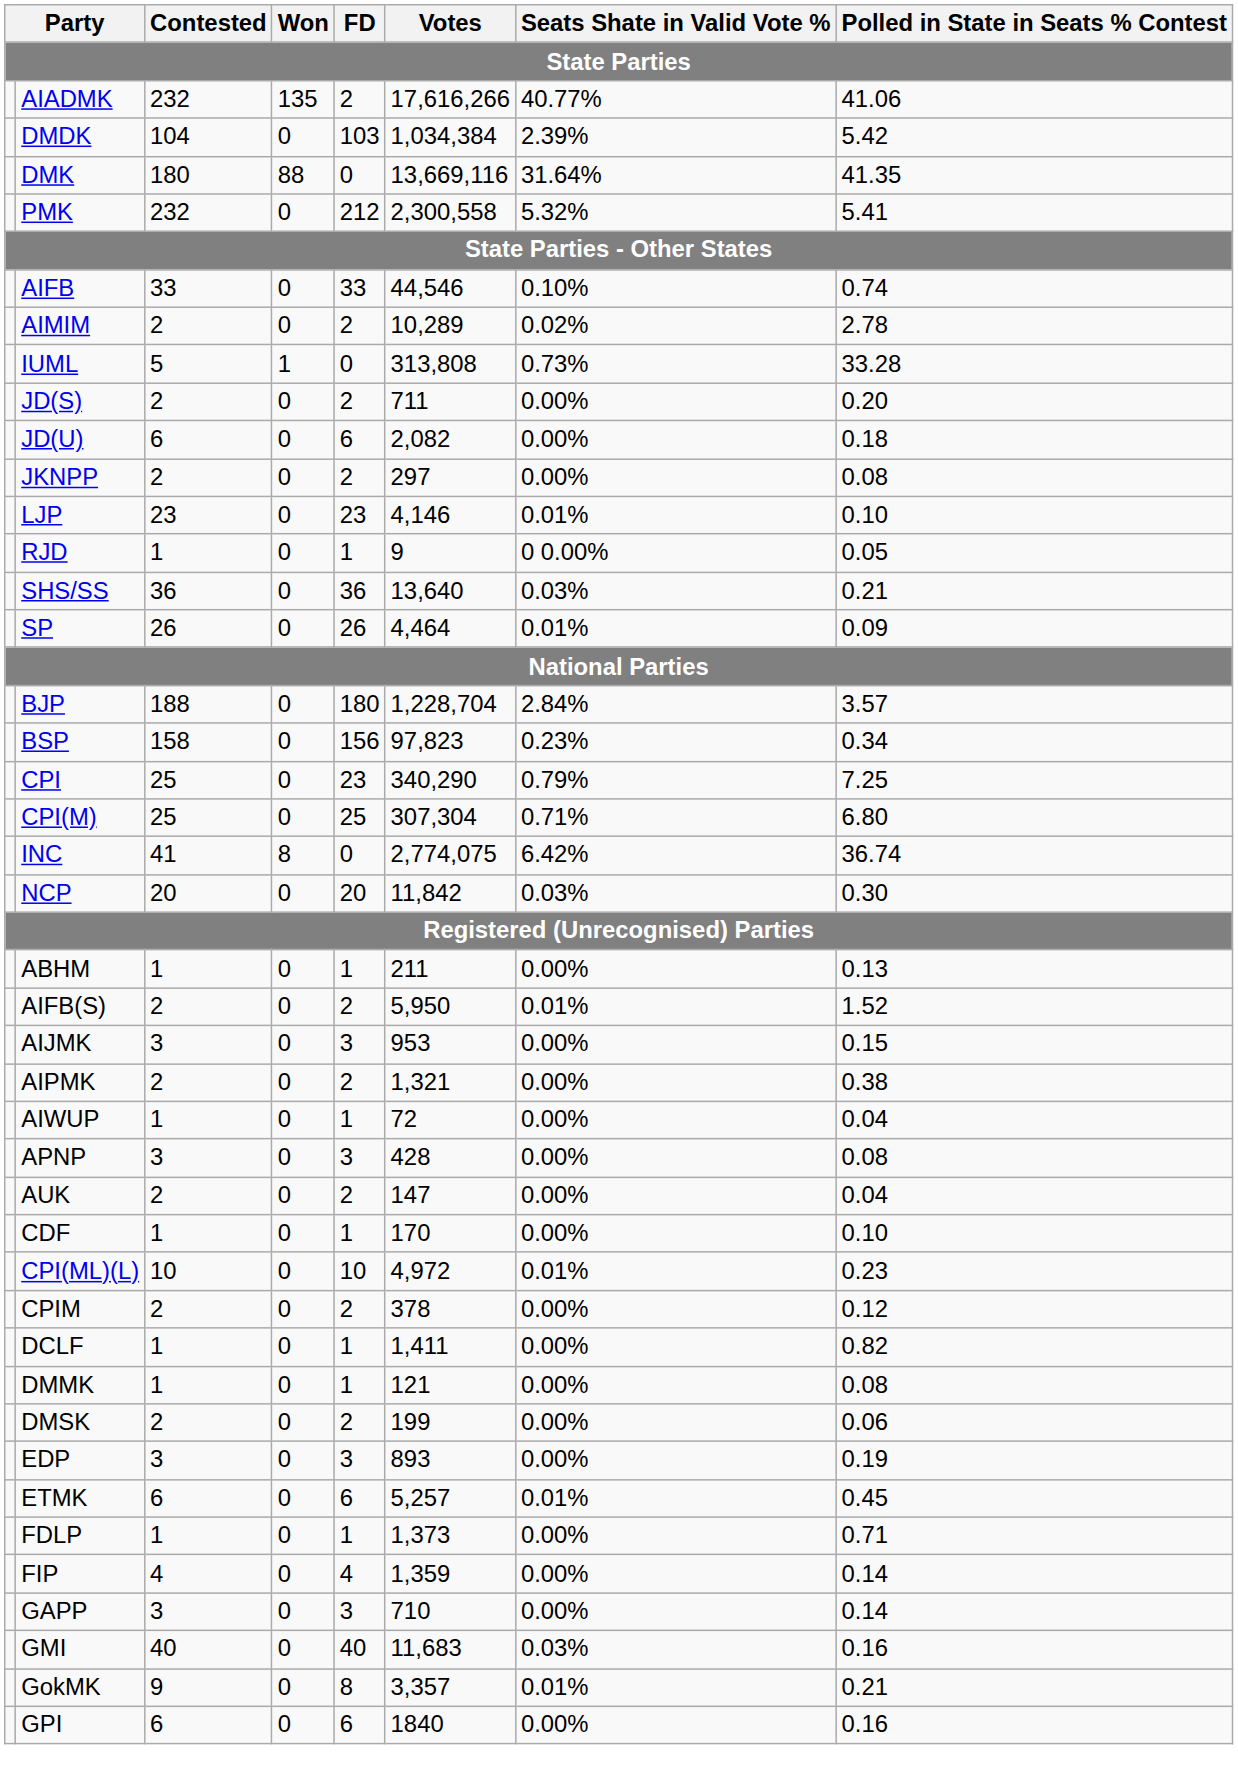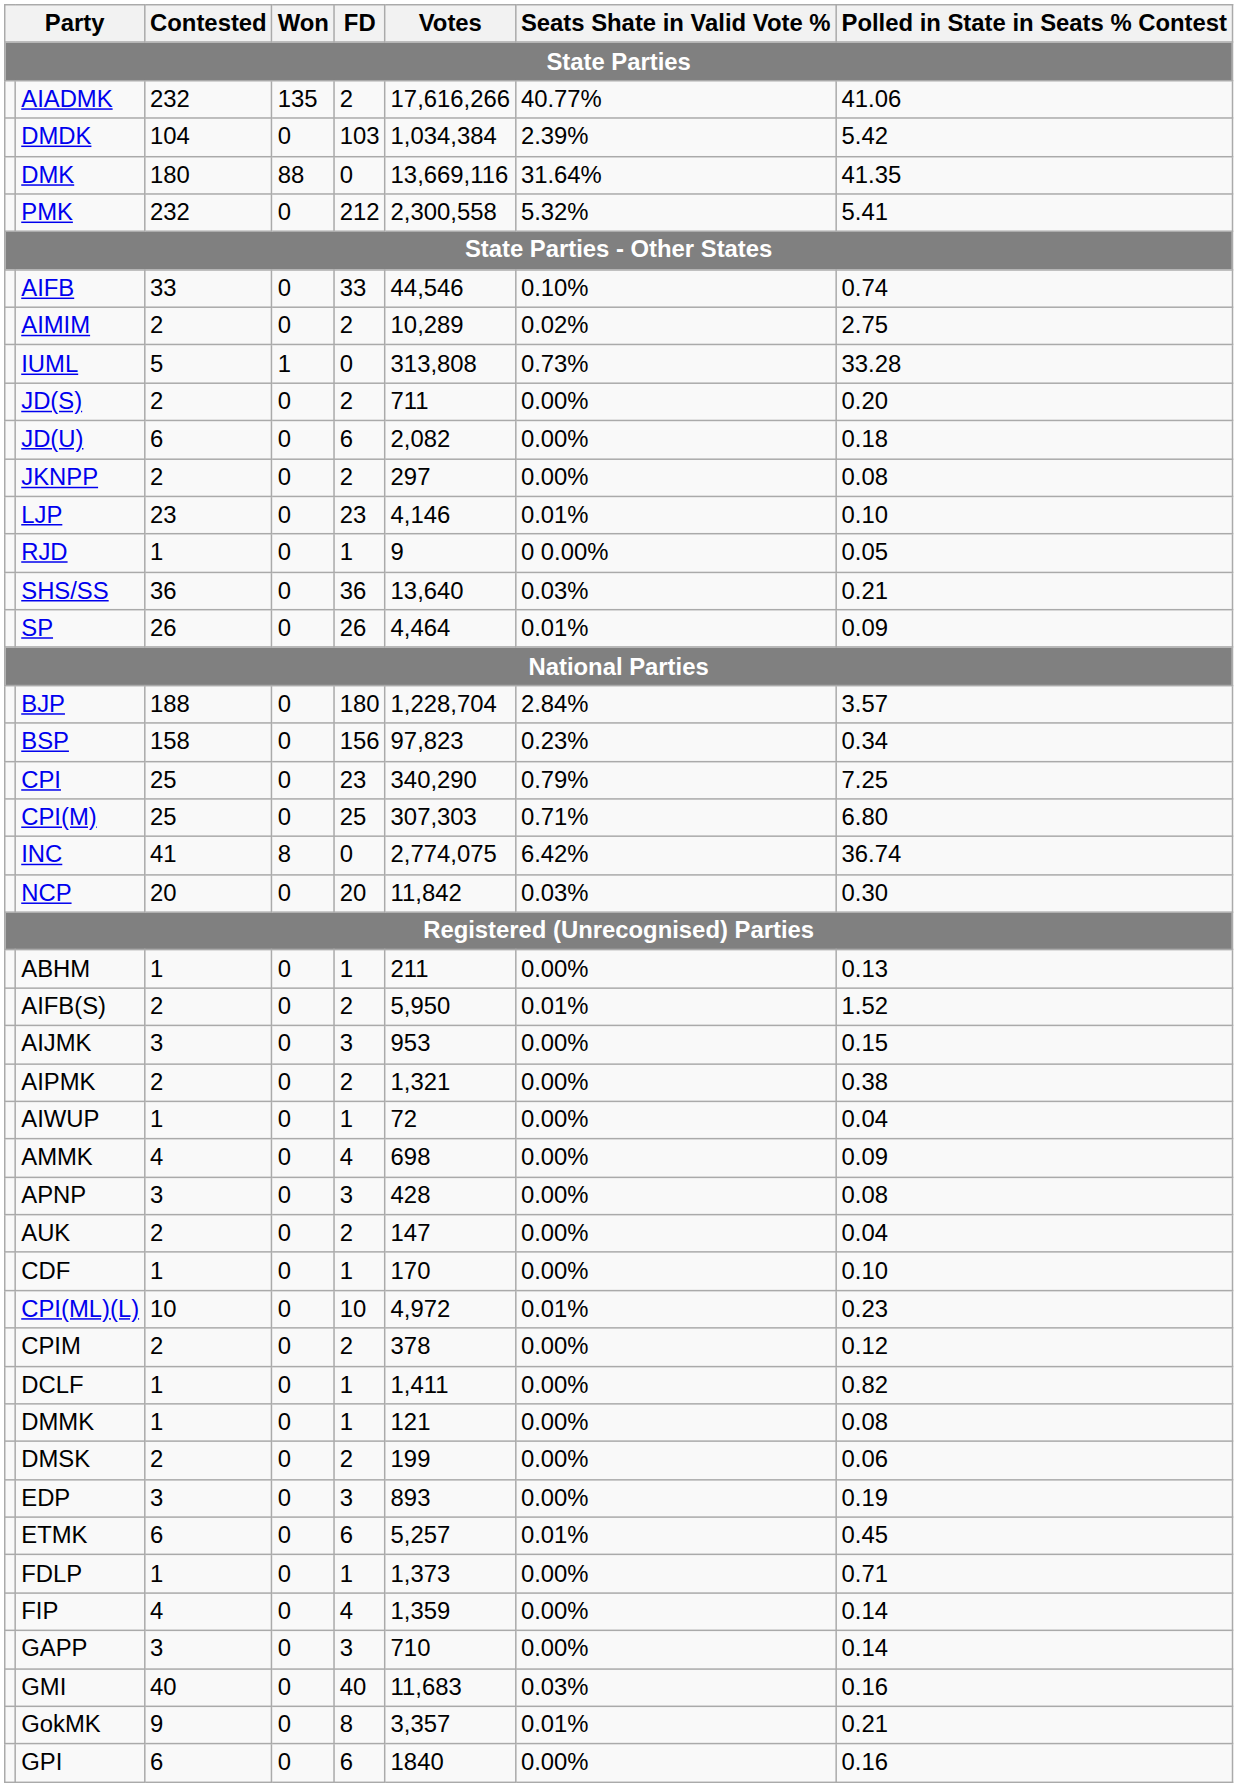(865, 325) 2.78 -> (865, 325) 2.75
(434, 817) 307,304 -> (434, 817) 307,303
+ row: (57, 1157)
